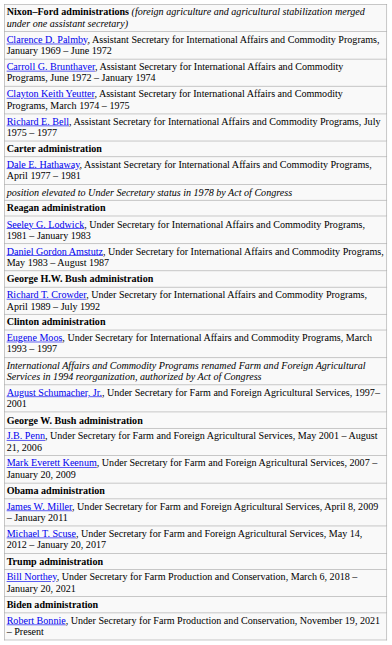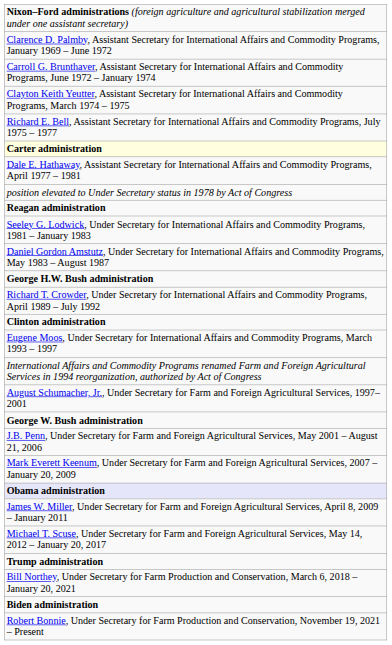(54, 149) no background -> (54, 149) lightyellow background
(56, 490) no background -> (56, 490) lavender background
